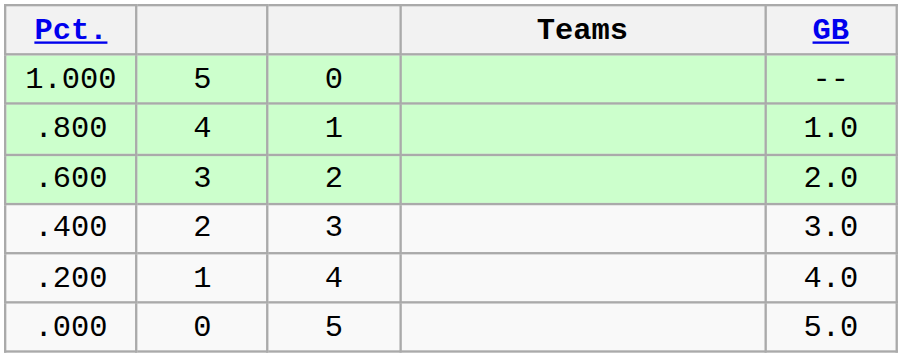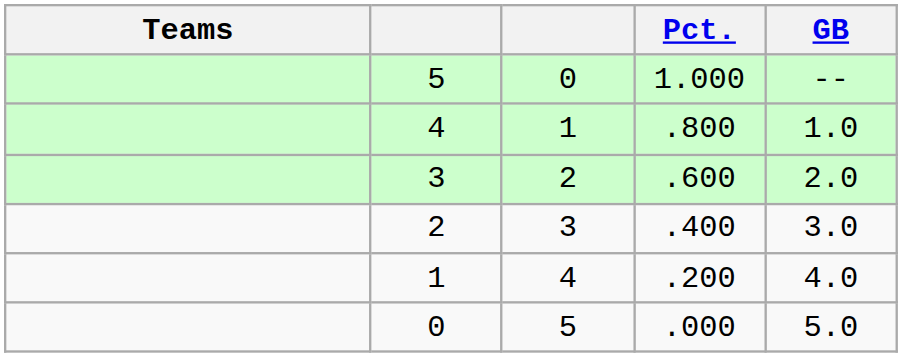columns swapped: (582, 30) <-> (71, 30)
